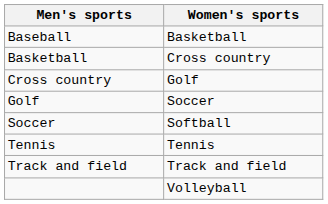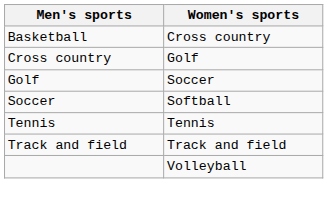- row: (40, 37)
